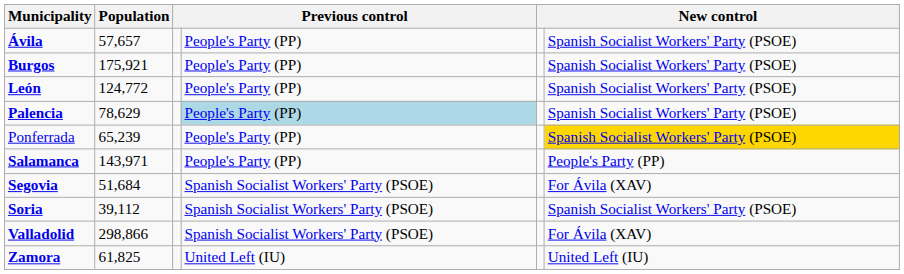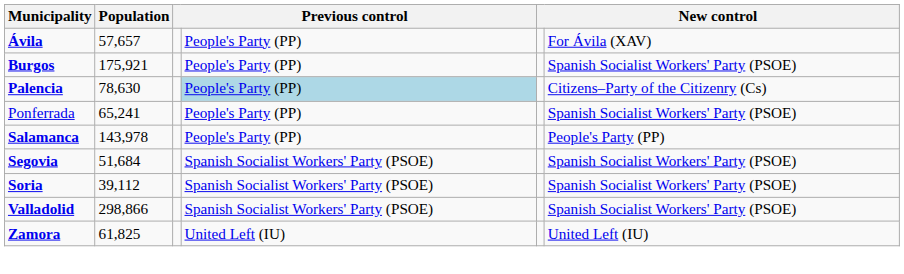(672, 40) Spanish Socialist Workers' Party (PSOE) -> (600, 40) For Ávila (XAV)
- row: (24, 88)
(119, 112) 78,629 -> (119, 88) 78,630
(672, 112) Spanish Socialist Workers' Party (PSOE) -> (657, 88) Citizens–Party of the Citizenry (Cs)
(119, 137) 65,239 -> (119, 112) 65,241
(672, 137) gold background -> (672, 112) no background
(123, 161) 143,971 -> (123, 137) 143,978
(600, 185) For Ávila (XAV) -> (672, 161) Spanish Socialist Workers' Party (PSOE)
(600, 233) For Ávila (XAV) -> (672, 209) Spanish Socialist Workers' Party (PSOE)
